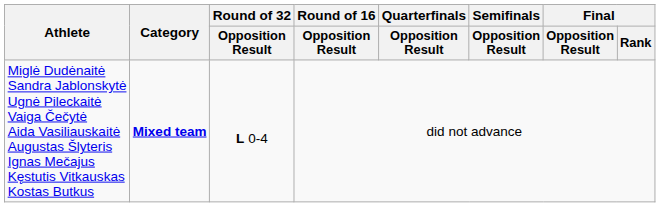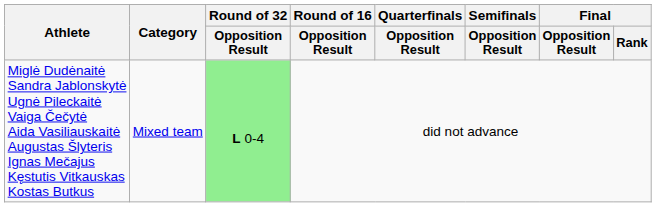(170, 131) bold -> (168, 131) normal
(252, 139) no background -> (248, 139) lightgreen background
